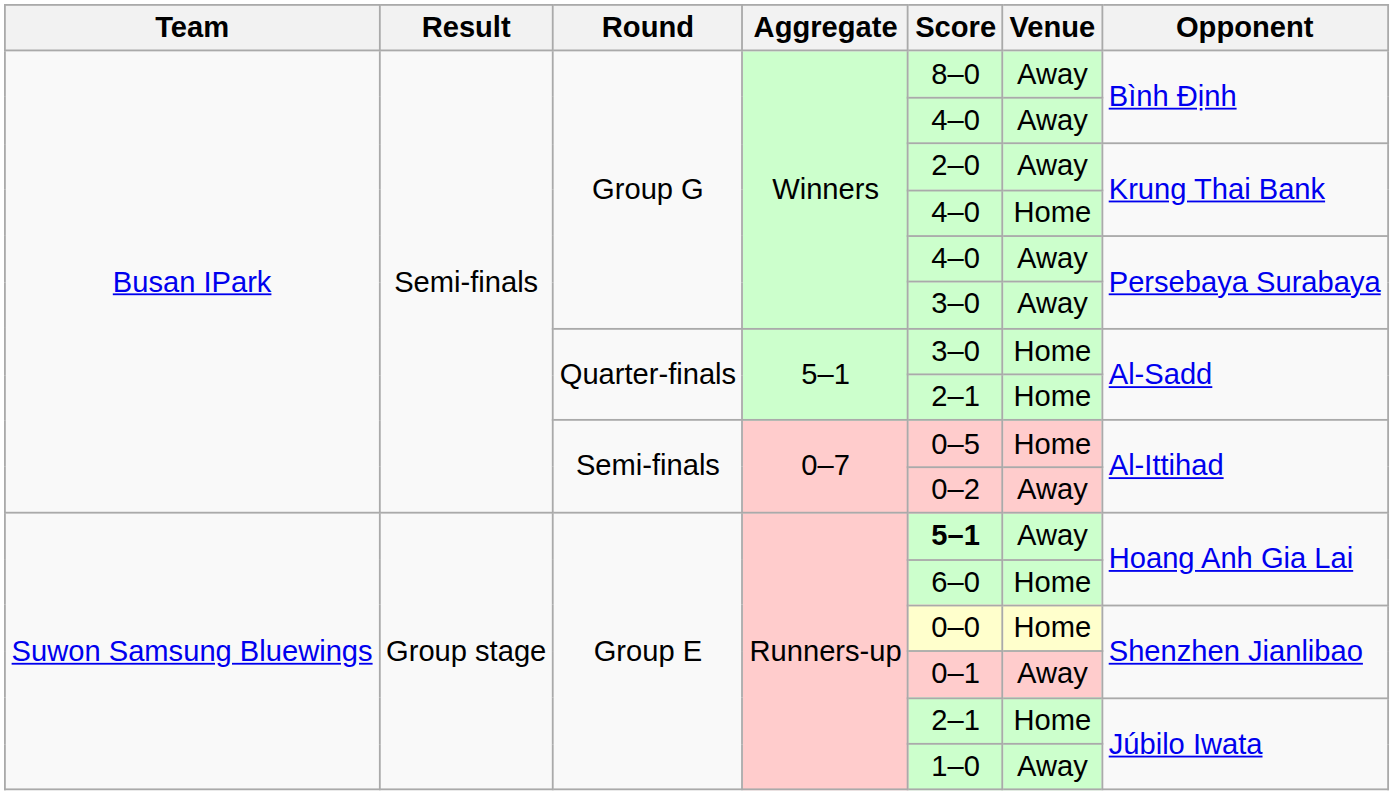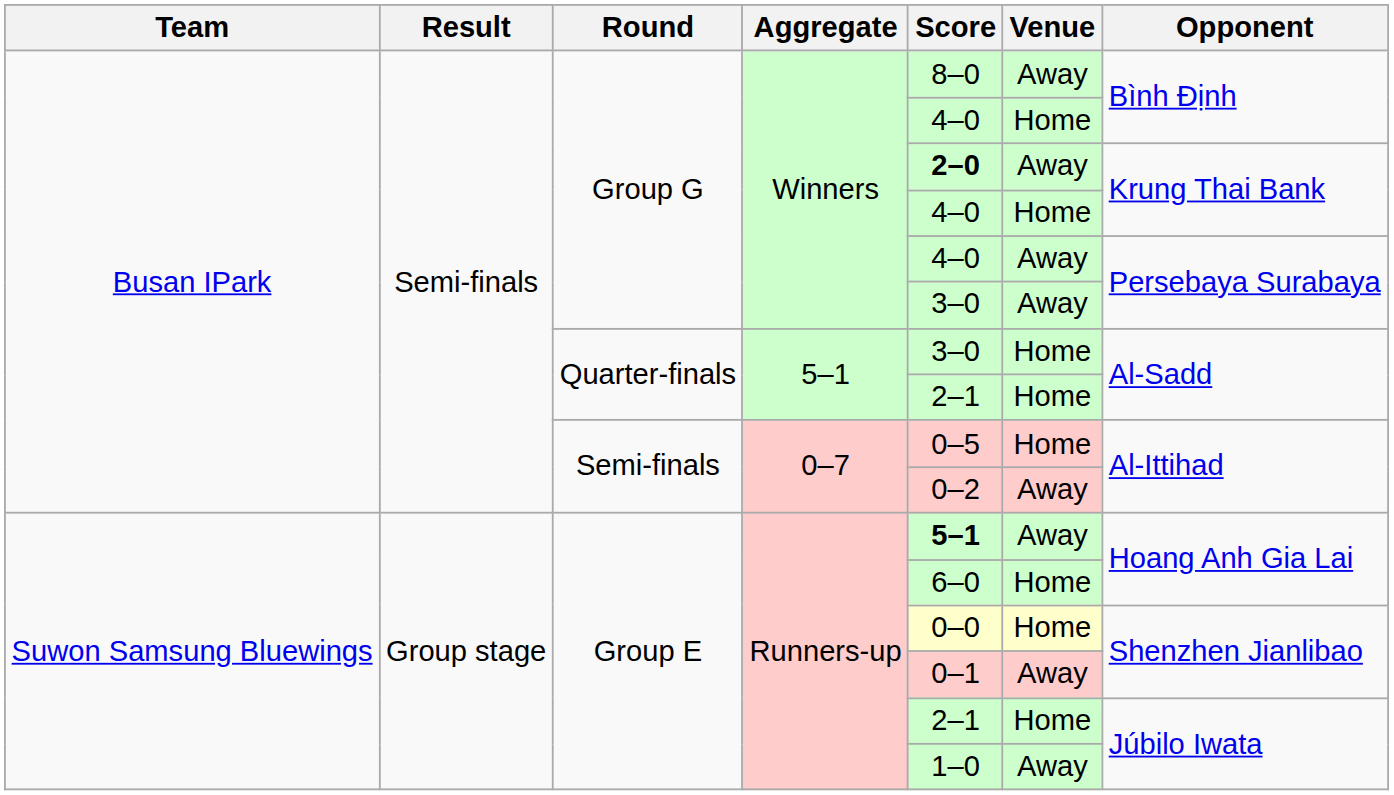(1052, 119) Away -> (1052, 119) Home
(956, 166) normal -> (956, 166) bold
